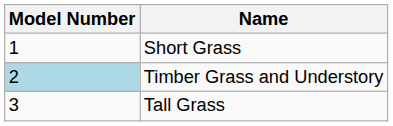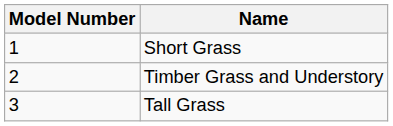(14, 76) lightblue background -> (14, 76) no background
